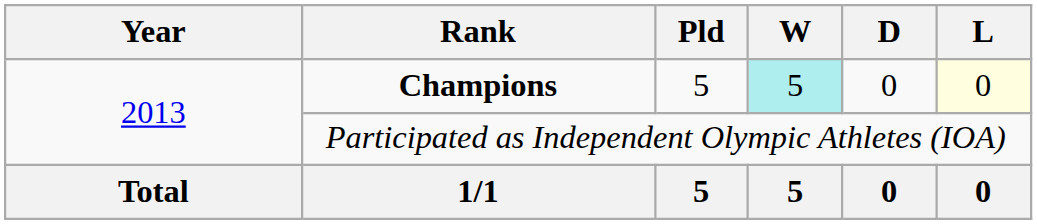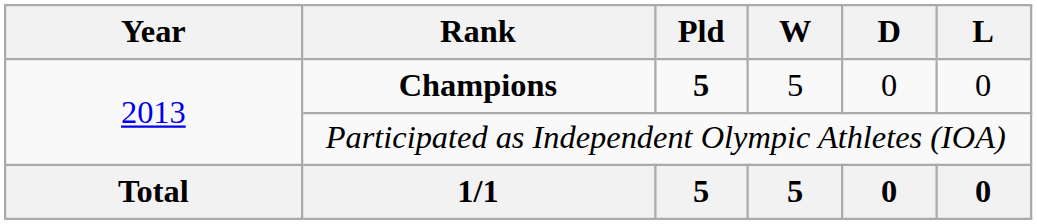(701, 85) normal -> (701, 85) bold
(795, 85) paleturquoise background -> (795, 85) no background
(983, 85) lightyellow background -> (983, 85) no background
